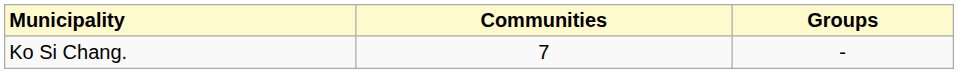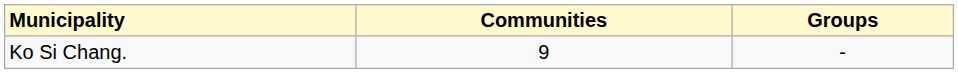(544, 52) 7 -> (544, 52) 9
